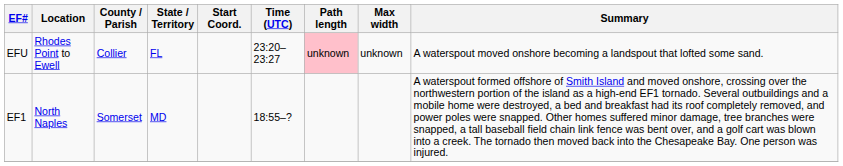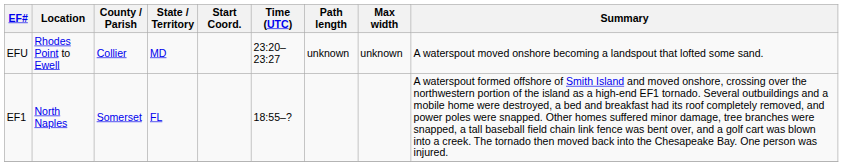(156, 53) FL -> (158, 53) MD
(328, 53) pink background -> (328, 53) no background
(158, 117) MD -> (156, 117) FL
